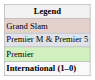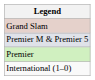(41, 69) bold -> (39, 69) normal
